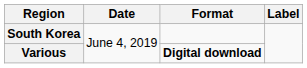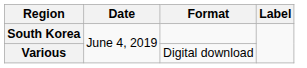(212, 53) bold -> (208, 53) normal
